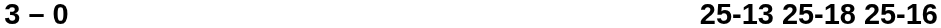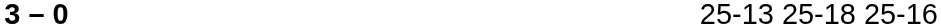(819, 14) bold -> (819, 14) normal
